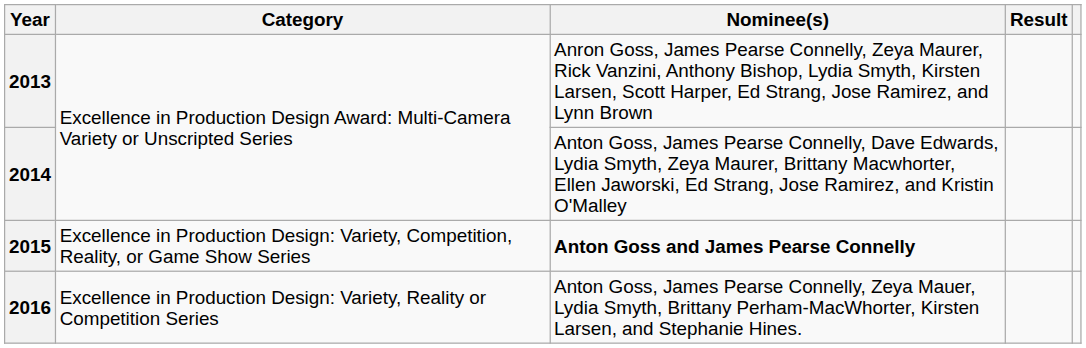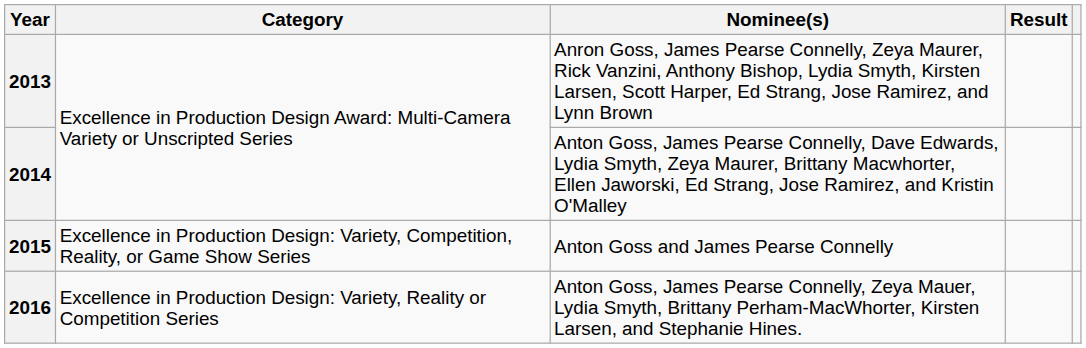(735, 246) bold -> (724, 246) normal
